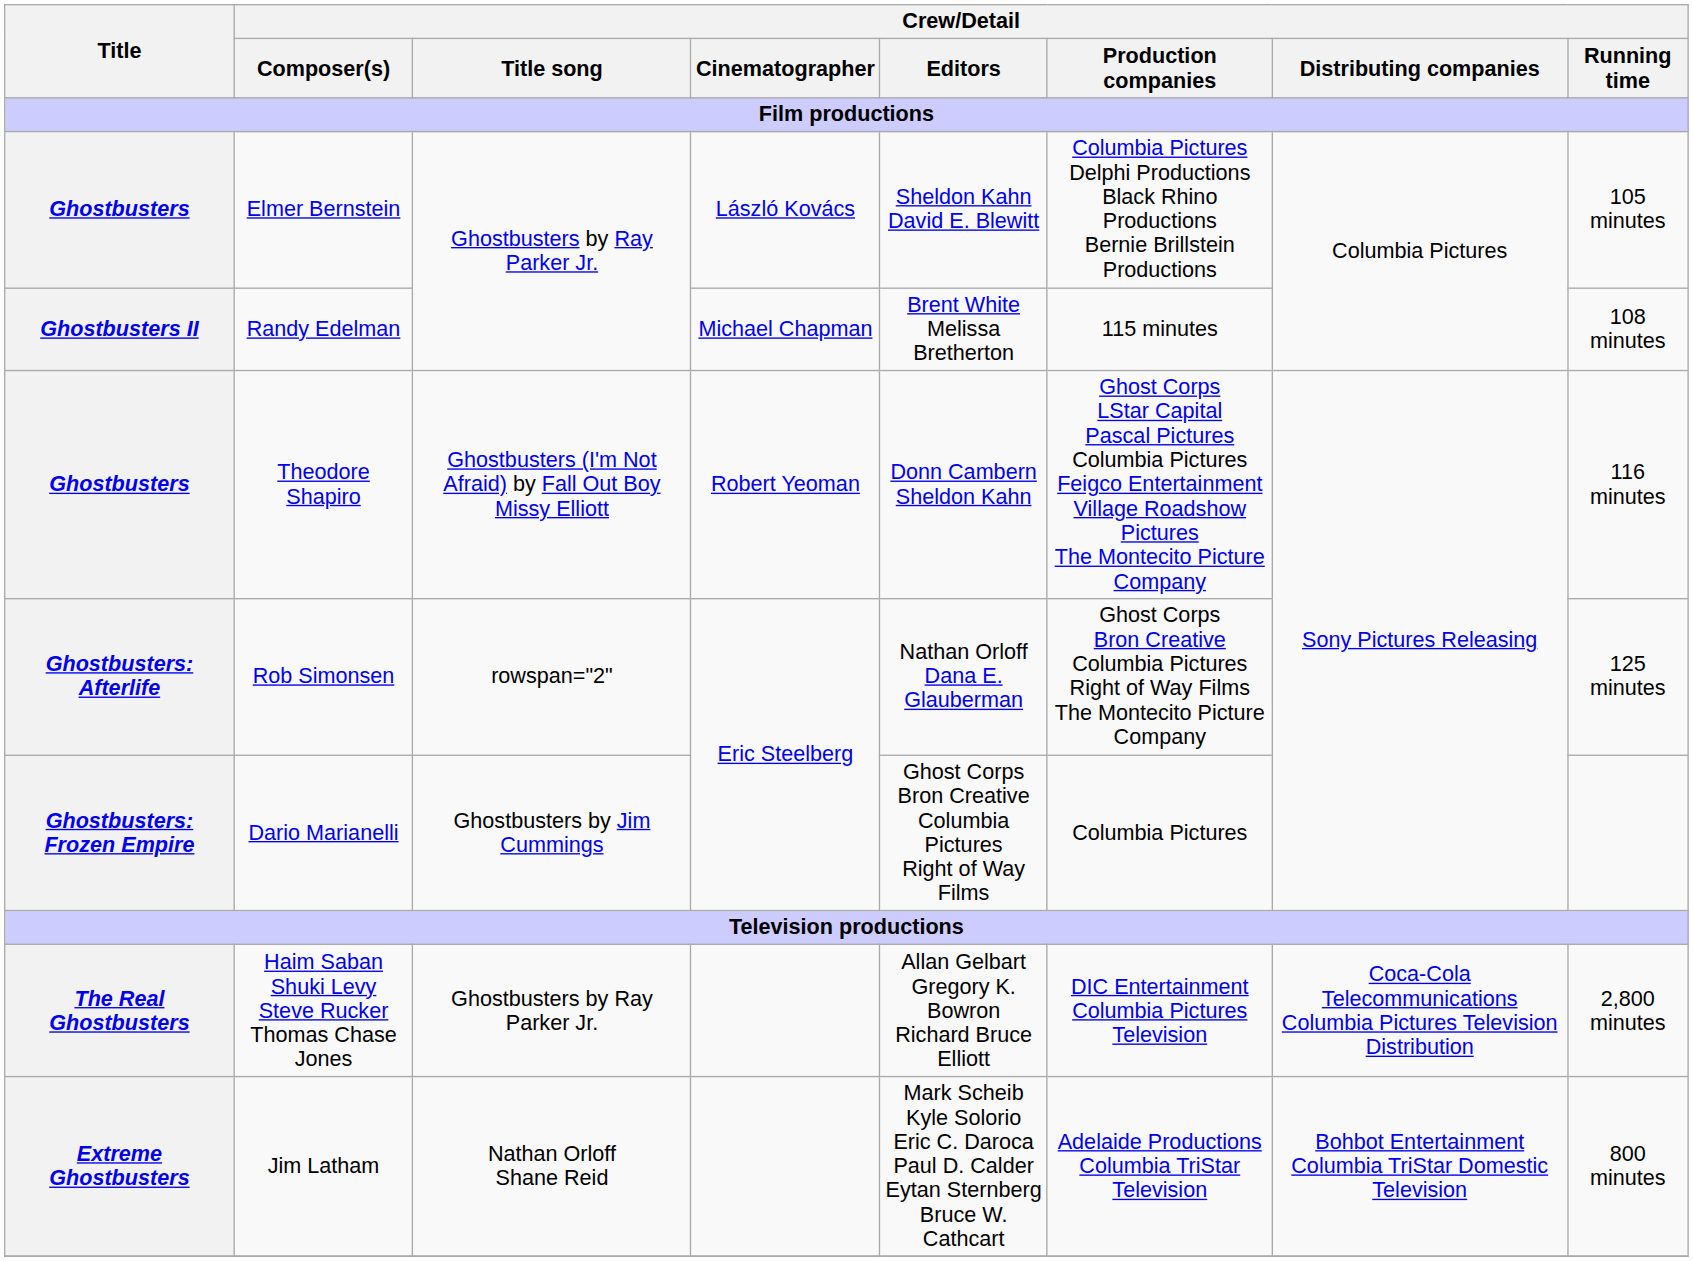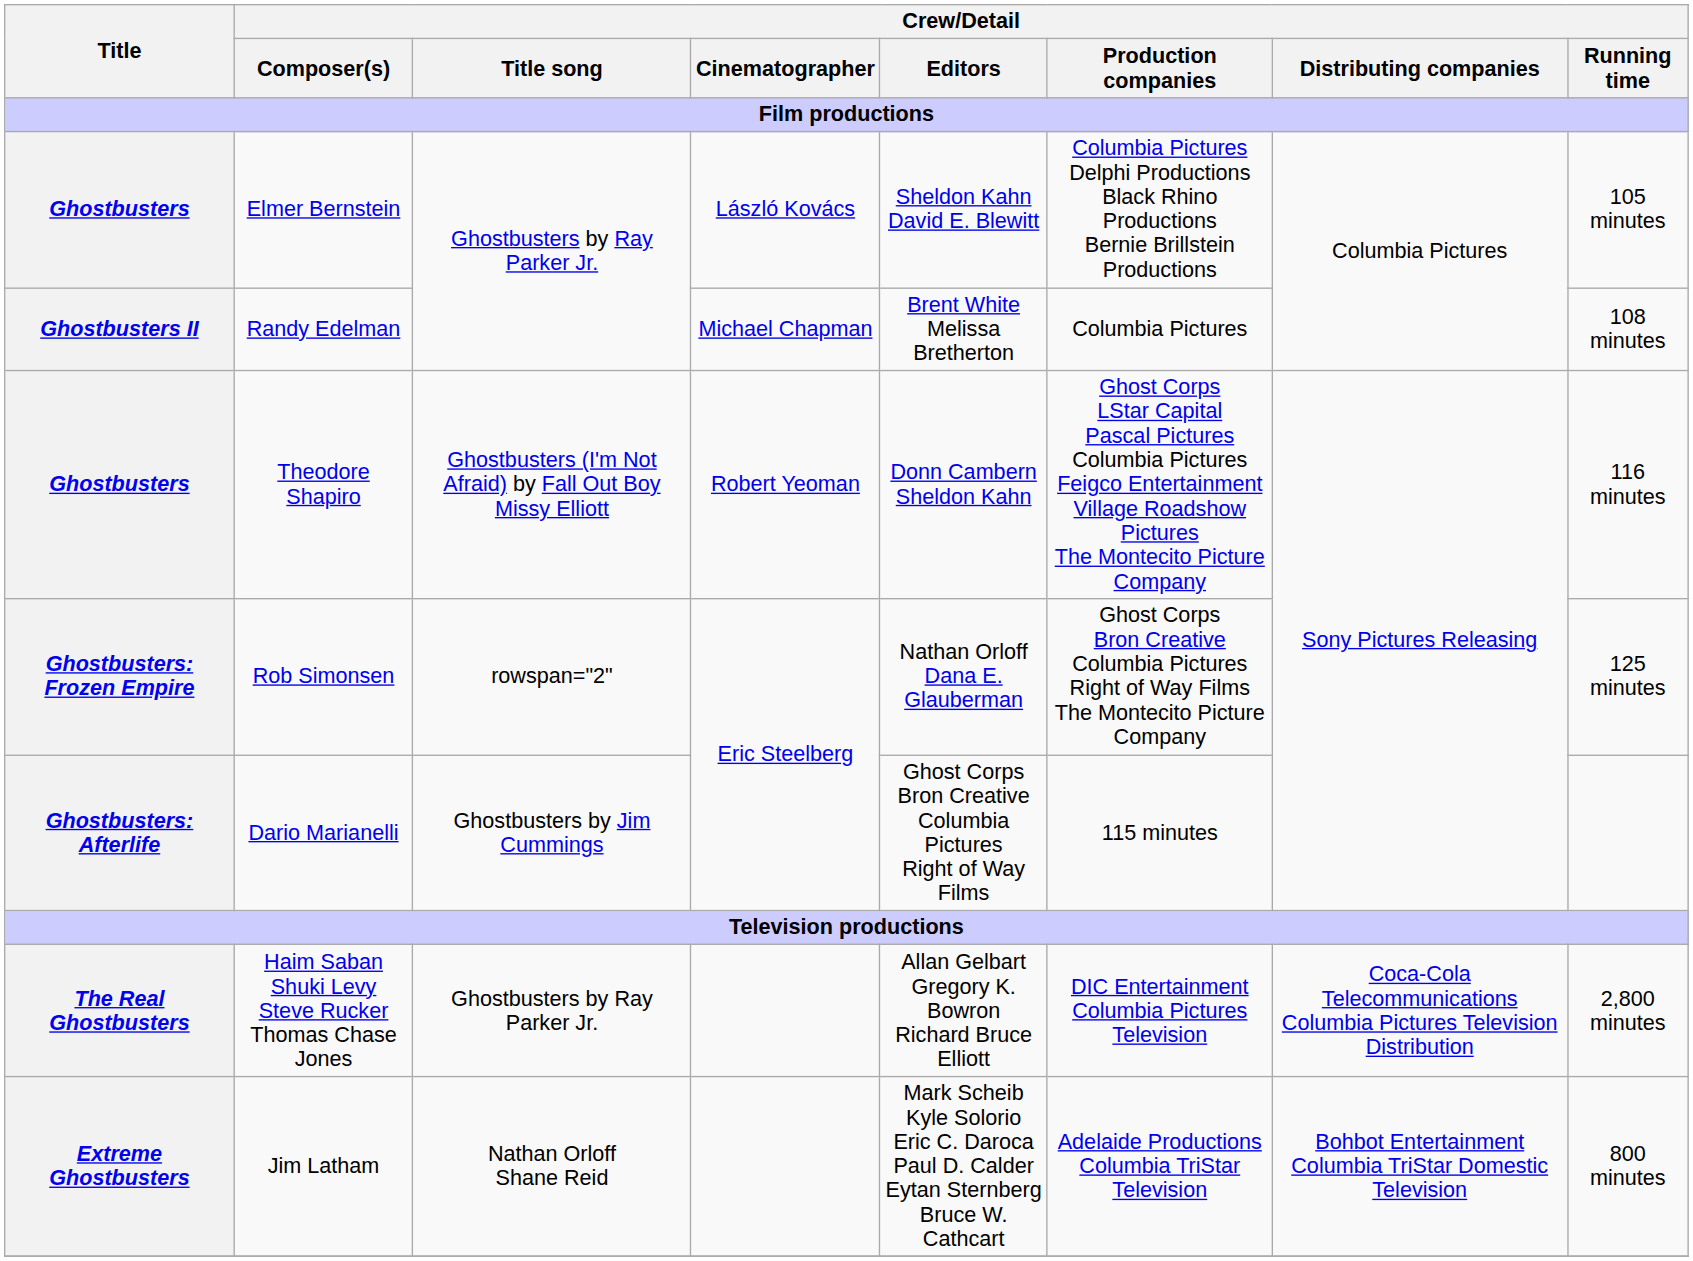(1160, 328) 115 minutes -> (1160, 328) Columbia Pictures
(119, 676) Ghostbusters: Afterlife -> (119, 676) Ghostbusters: Frozen Empire
(119, 832) Ghostbusters: Frozen Empire -> (119, 832) Ghostbusters: Afterlife
(1160, 832) Columbia Pictures -> (1160, 832) 115 minutes
